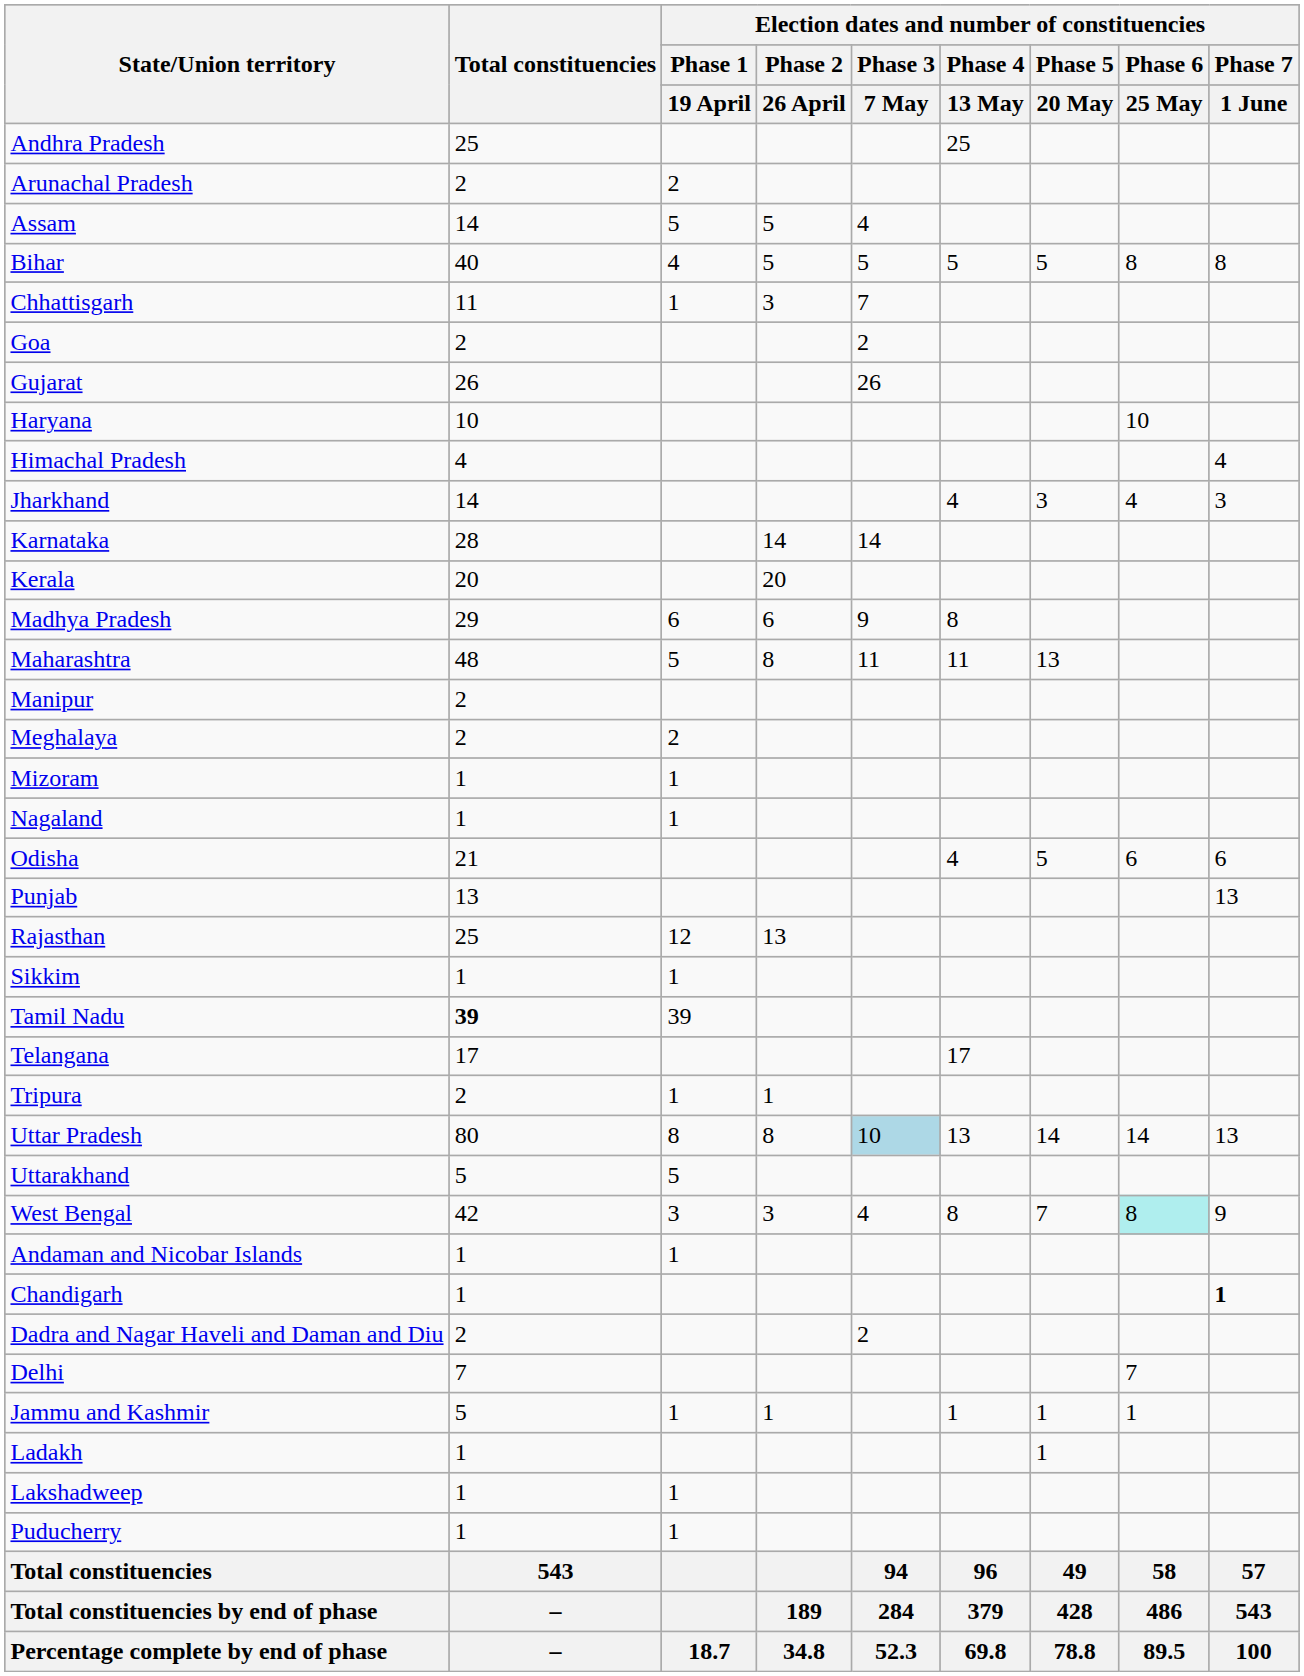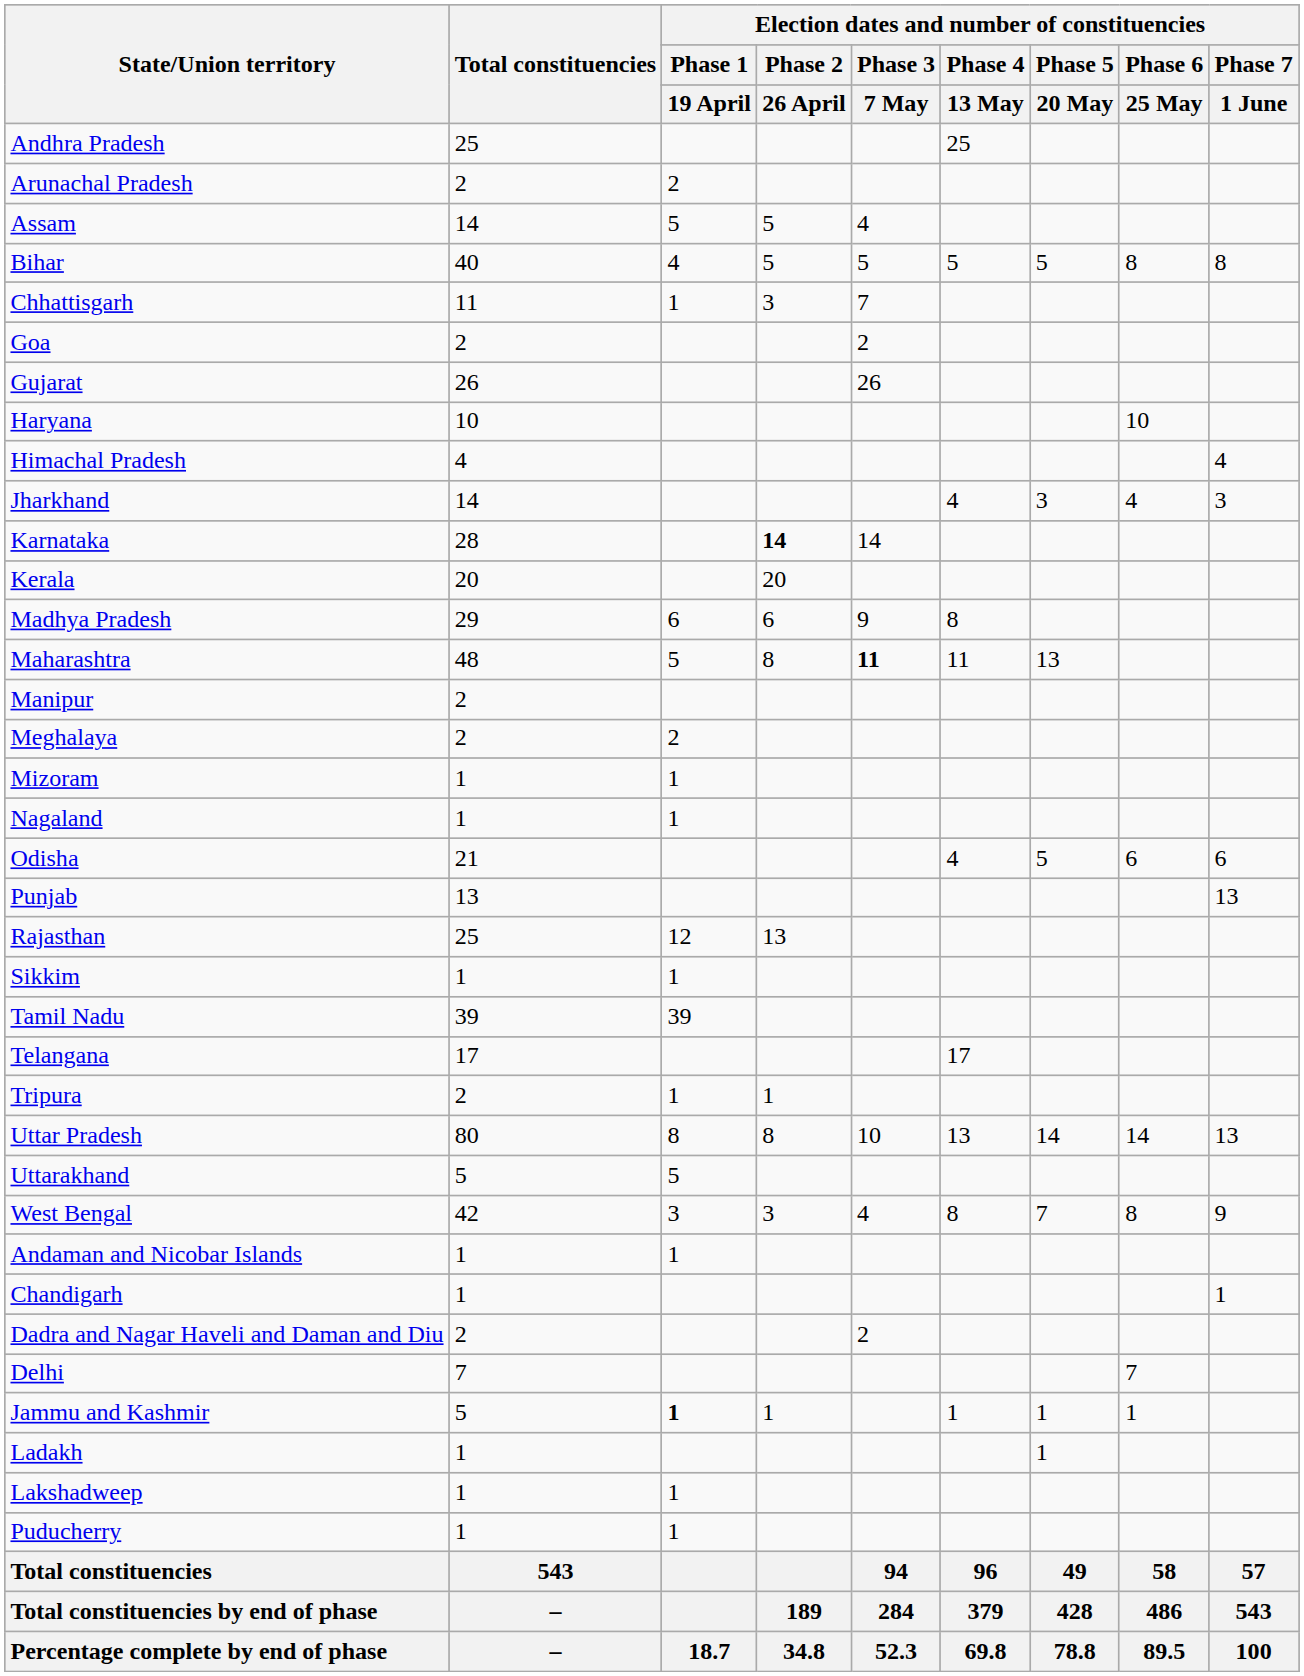(774, 540) normal -> (774, 540) bold
(869, 659) normal -> (868, 659) bold
(467, 1016) bold -> (467, 1016) normal
(869, 1135) lightblue background -> (869, 1135) no background
(1131, 1214) paleturquoise background -> (1131, 1214) no background
(1221, 1293) bold -> (1221, 1293) normal
(674, 1412) normal -> (674, 1412) bold
